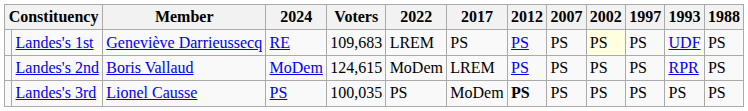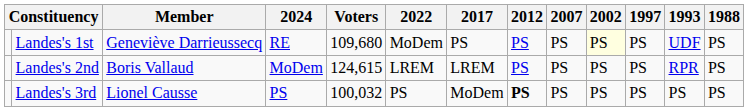(356, 42) 109,683 -> (356, 42) 109,680
(412, 42) LREM -> (416, 42) MoDem
(416, 67) MoDem -> (412, 67) LREM
(356, 93) 100,035 -> (356, 93) 100,032
